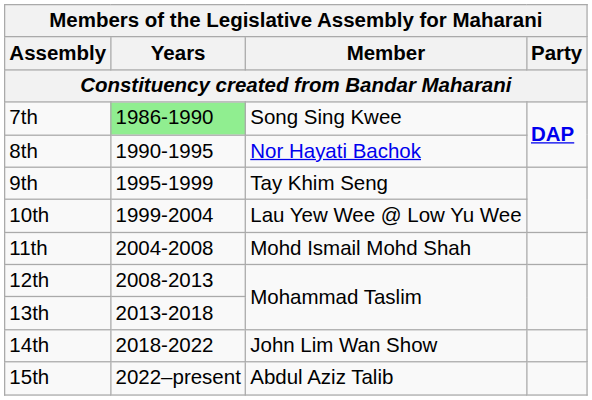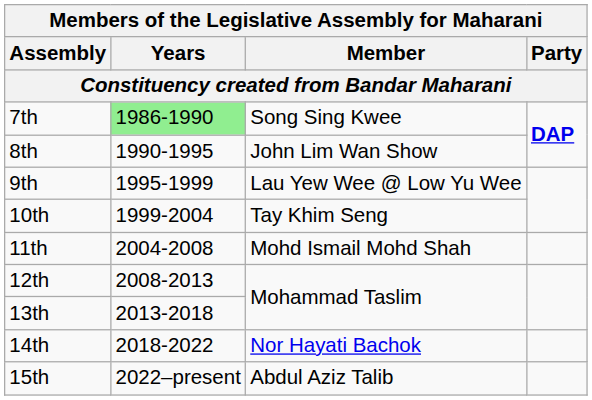(336, 150) Nor Hayati Bachok -> (344, 150) John Lim Wan Show
(319, 183) Tay Khim Seng -> (386, 183) Lau Yew Wee @ Low Yu Wee
(386, 215) Lau Yew Wee @ Low Yu Wee -> (319, 215) Tay Khim Seng
(344, 345) John Lim Wan Show -> (336, 345) Nor Hayati Bachok
